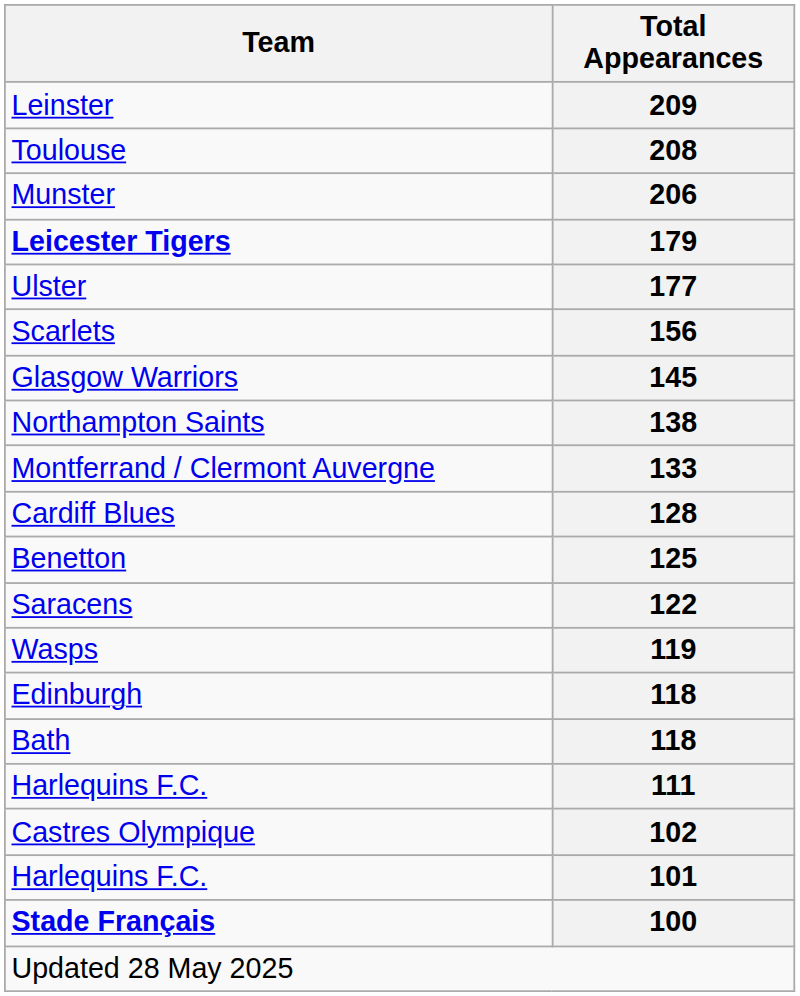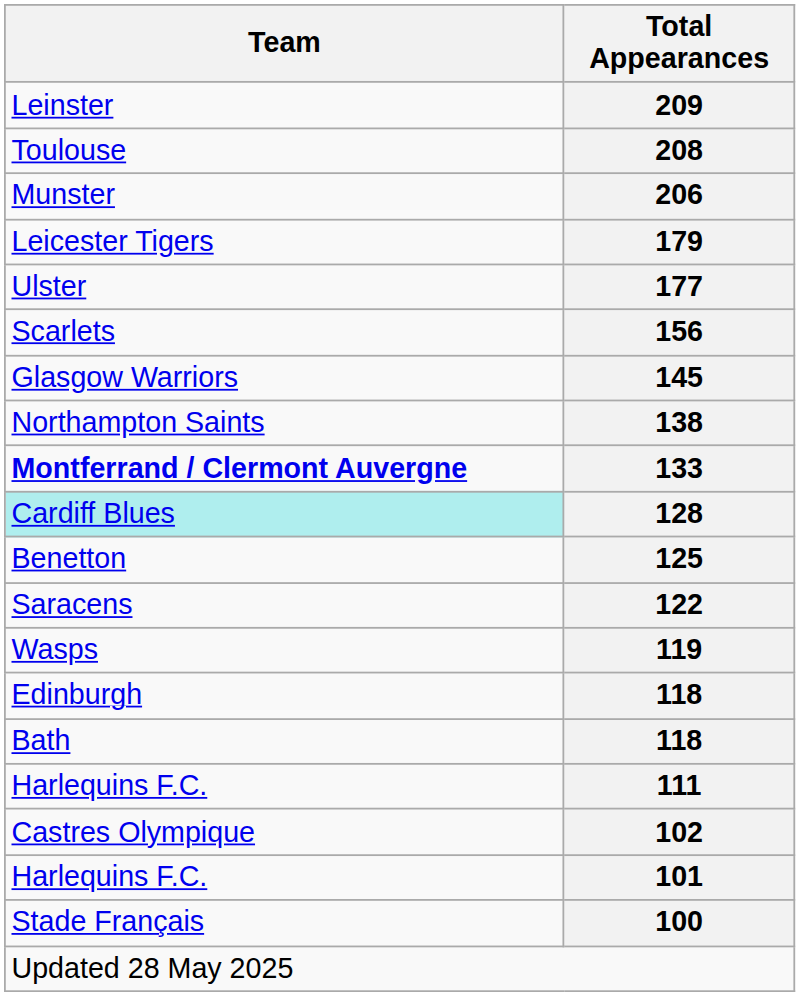(121, 241) bold -> (113, 241) normal
(223, 468) normal -> (239, 468) bold
(93, 513) no background -> (93, 513) paleturquoise background
(113, 922) bold -> (108, 922) normal
